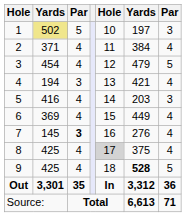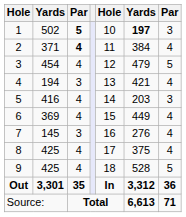(50, 30) khaki background -> (50, 30) no background
(79, 30) normal -> (79, 30) bold
(141, 30) normal -> (141, 30) bold
(79, 47) normal -> (79, 47) bold
(79, 133) bold -> (79, 133) normal
(109, 151) lightgrey background -> (109, 151) no background
(141, 168) bold -> (141, 168) normal
